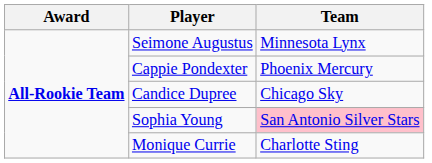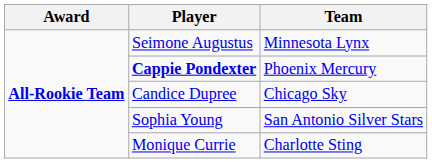(190, 68) normal -> (194, 68) bold
(340, 119) pink background -> (343, 119) no background
